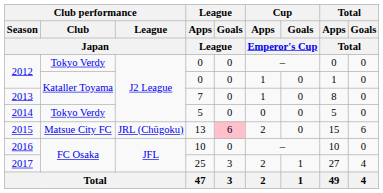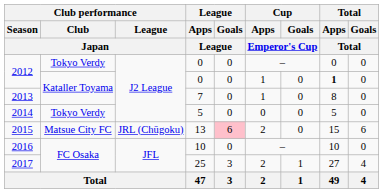(334, 79) normal -> (334, 79) bold
